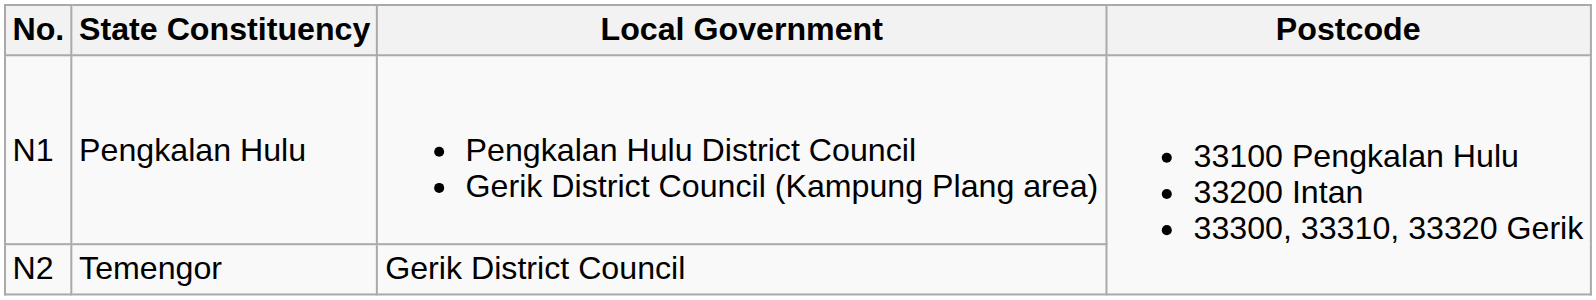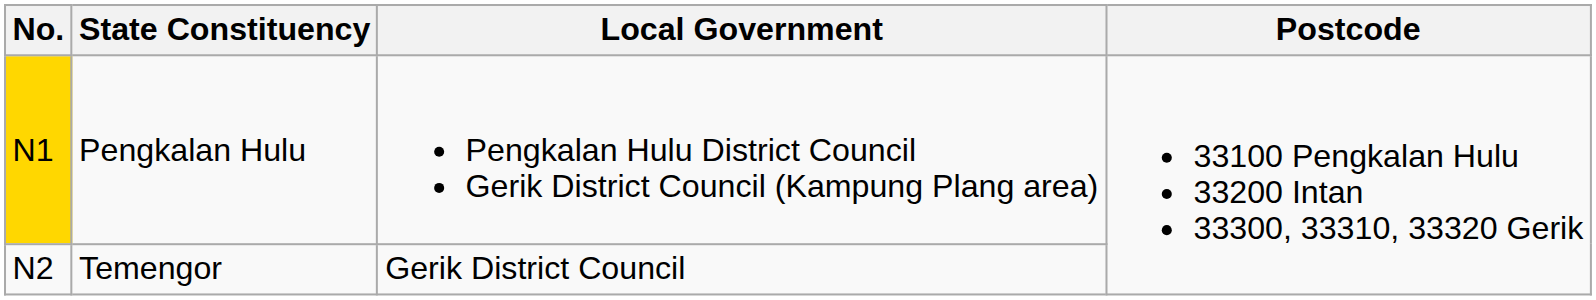(33, 149) no background -> (33, 149) gold background
